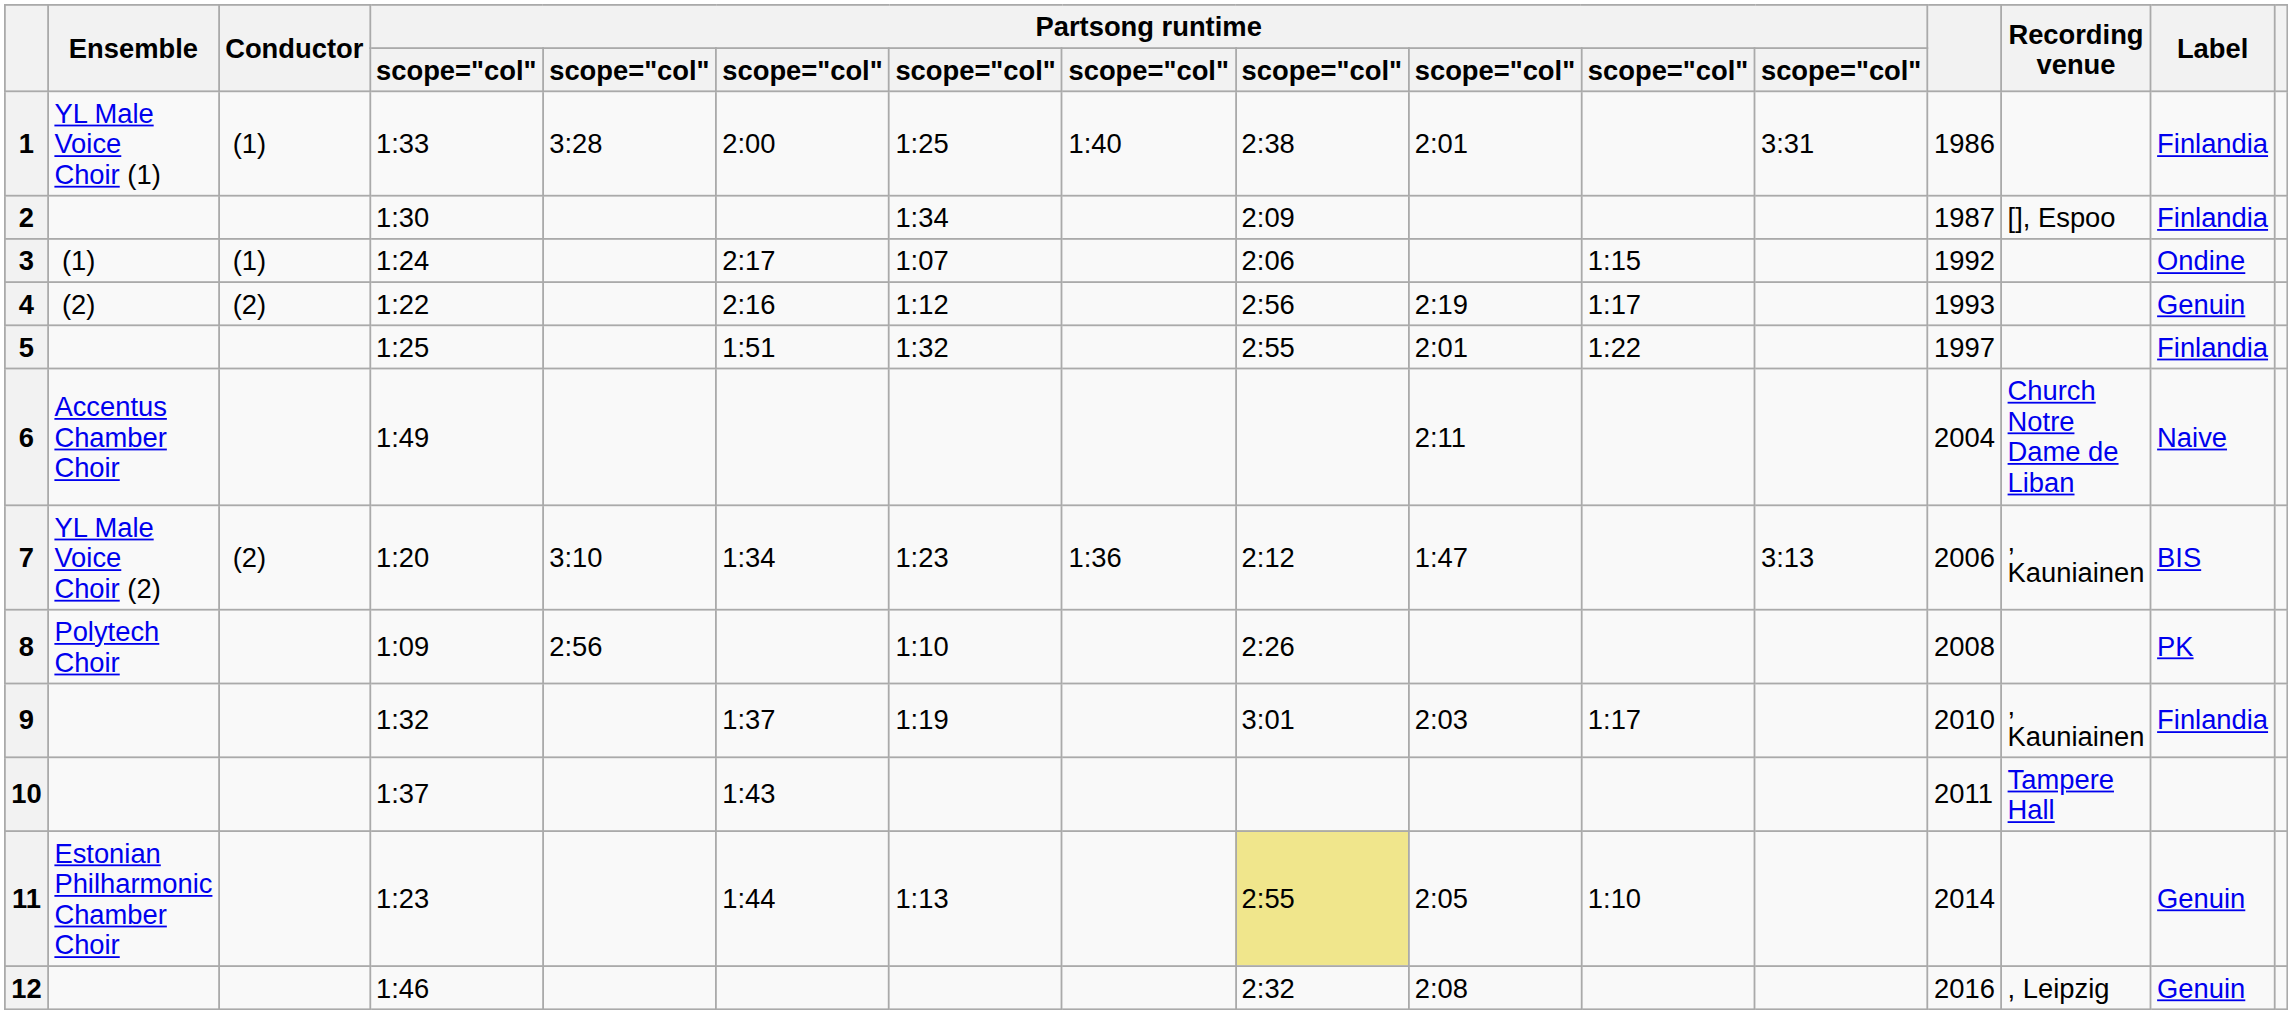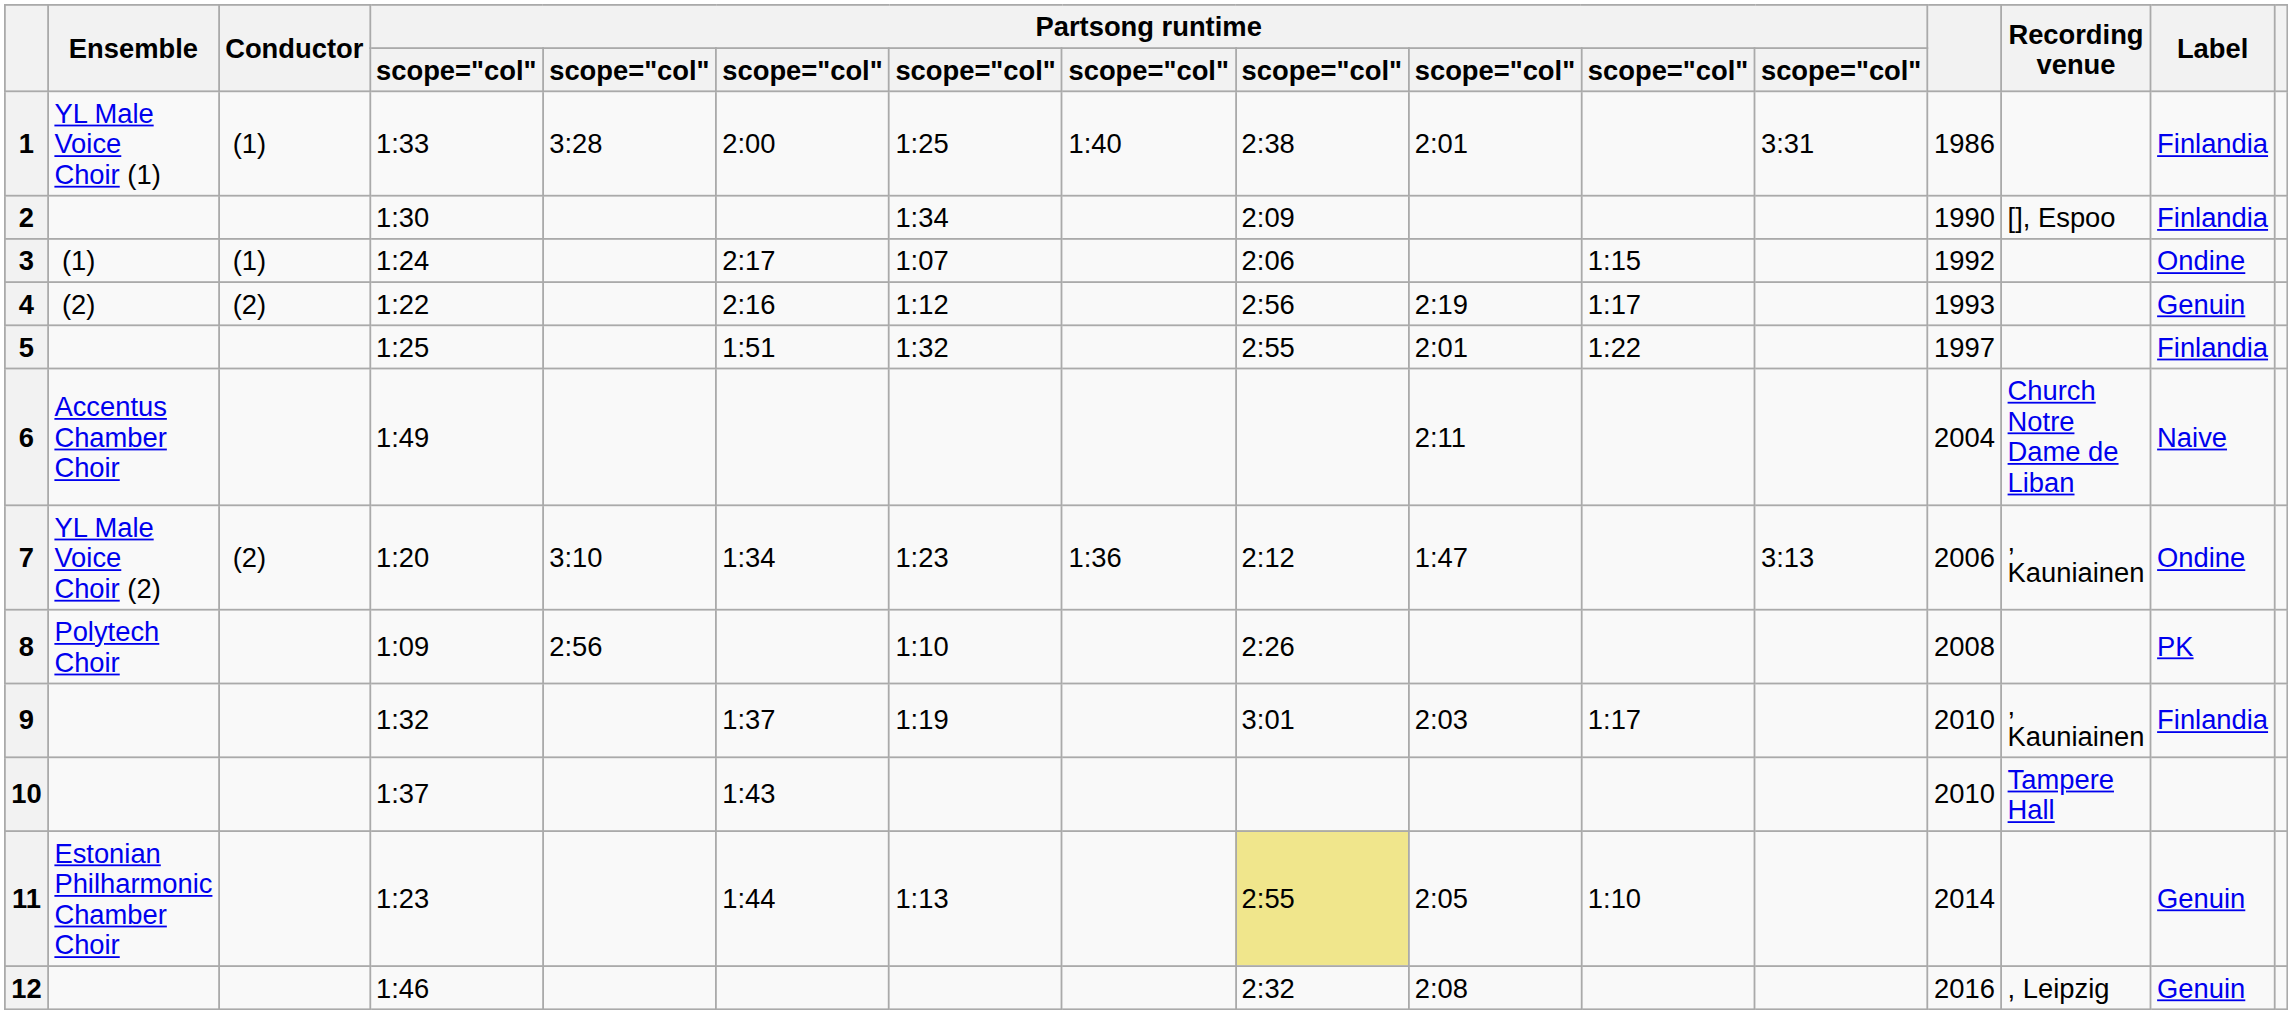(1964, 218) 1987 -> (1964, 218) 1990
(2179, 557) BIS -> (2201, 557) Ondine
(1963, 794) 2011 -> (1964, 794) 2010
